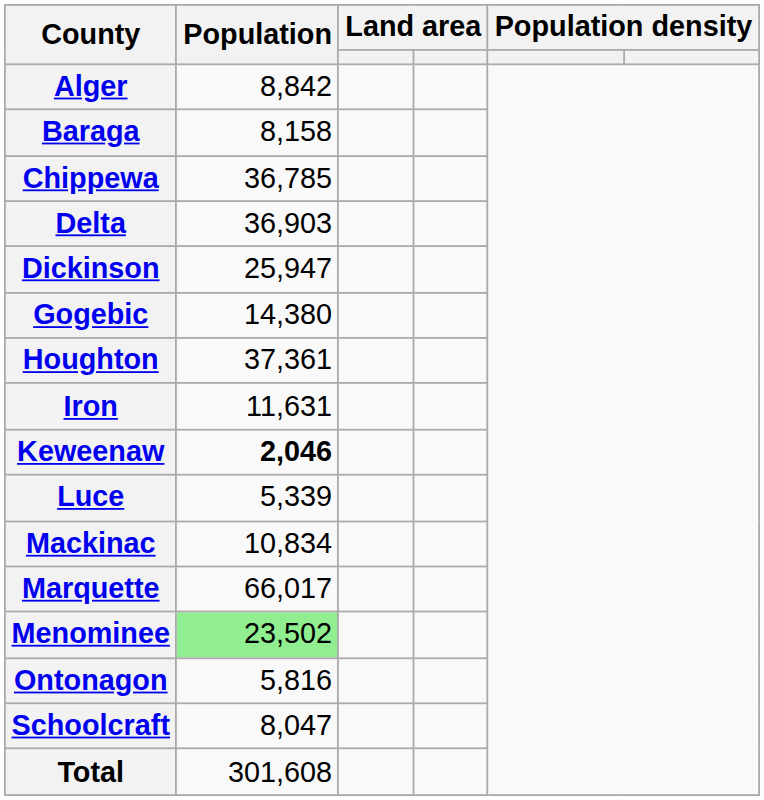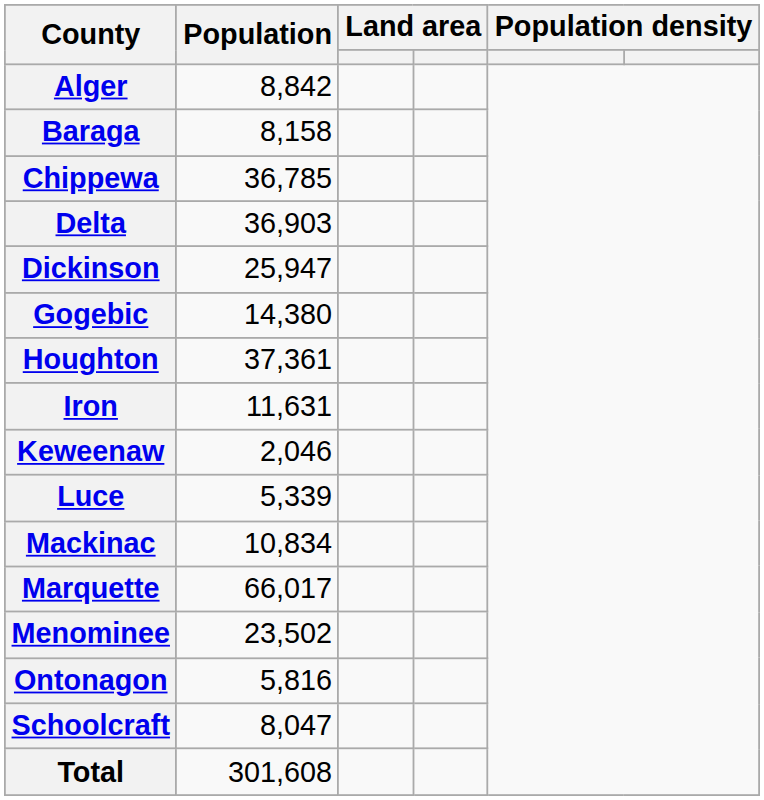(296, 451) bold -> (296, 451) normal
(288, 634) lightgreen background -> (288, 634) no background
